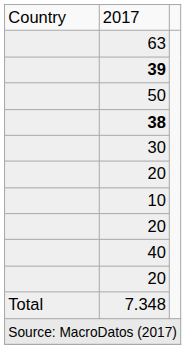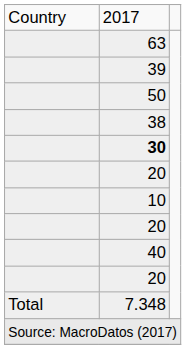(157, 69) bold -> (157, 69) normal
(157, 122) bold -> (157, 122) normal
(157, 148) normal -> (157, 148) bold
